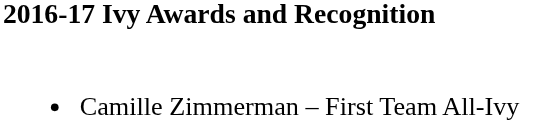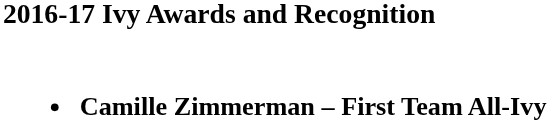(261, 107) normal -> (275, 107) bold
